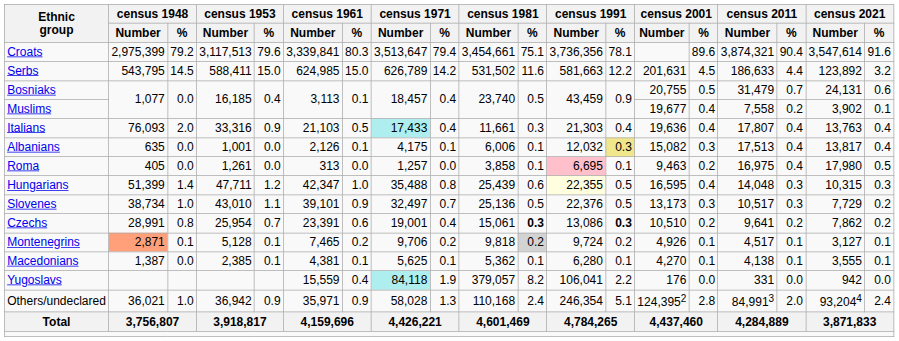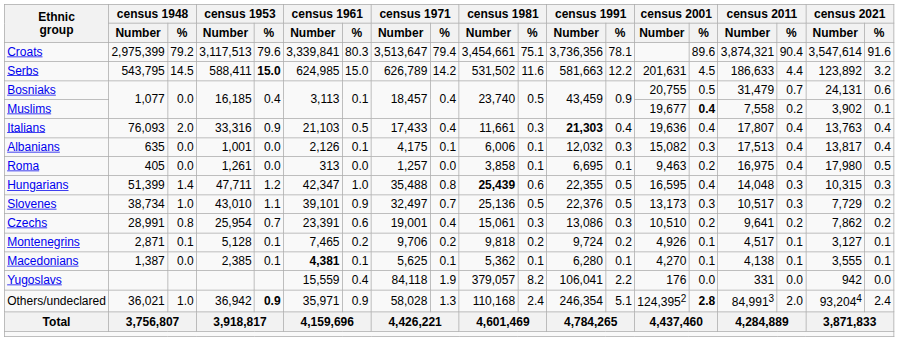(269, 71) normal -> (269, 71) bold
(707, 109) normal -> (707, 109) bold
(409, 128) paleturquoise background -> (409, 128) no background
(585, 128) normal -> (585, 128) bold
(623, 147) khaki background -> (623, 147) no background
(588, 166) pink background -> (588, 166) no background
(497, 185) normal -> (497, 185) bold
(585, 185) lightyellow background -> (585, 185) no background
(536, 223) bold -> (536, 223) normal
(623, 223) bold -> (623, 223) normal
(150, 242) lightsalmon background -> (150, 242) no background
(536, 242) lightgrey background -> (536, 242) no background
(325, 261) normal -> (325, 261) bold
(409, 280) paleturquoise background -> (409, 280) no background
(272, 301) normal -> (272, 301) bold
(707, 301) normal -> (707, 301) bold
